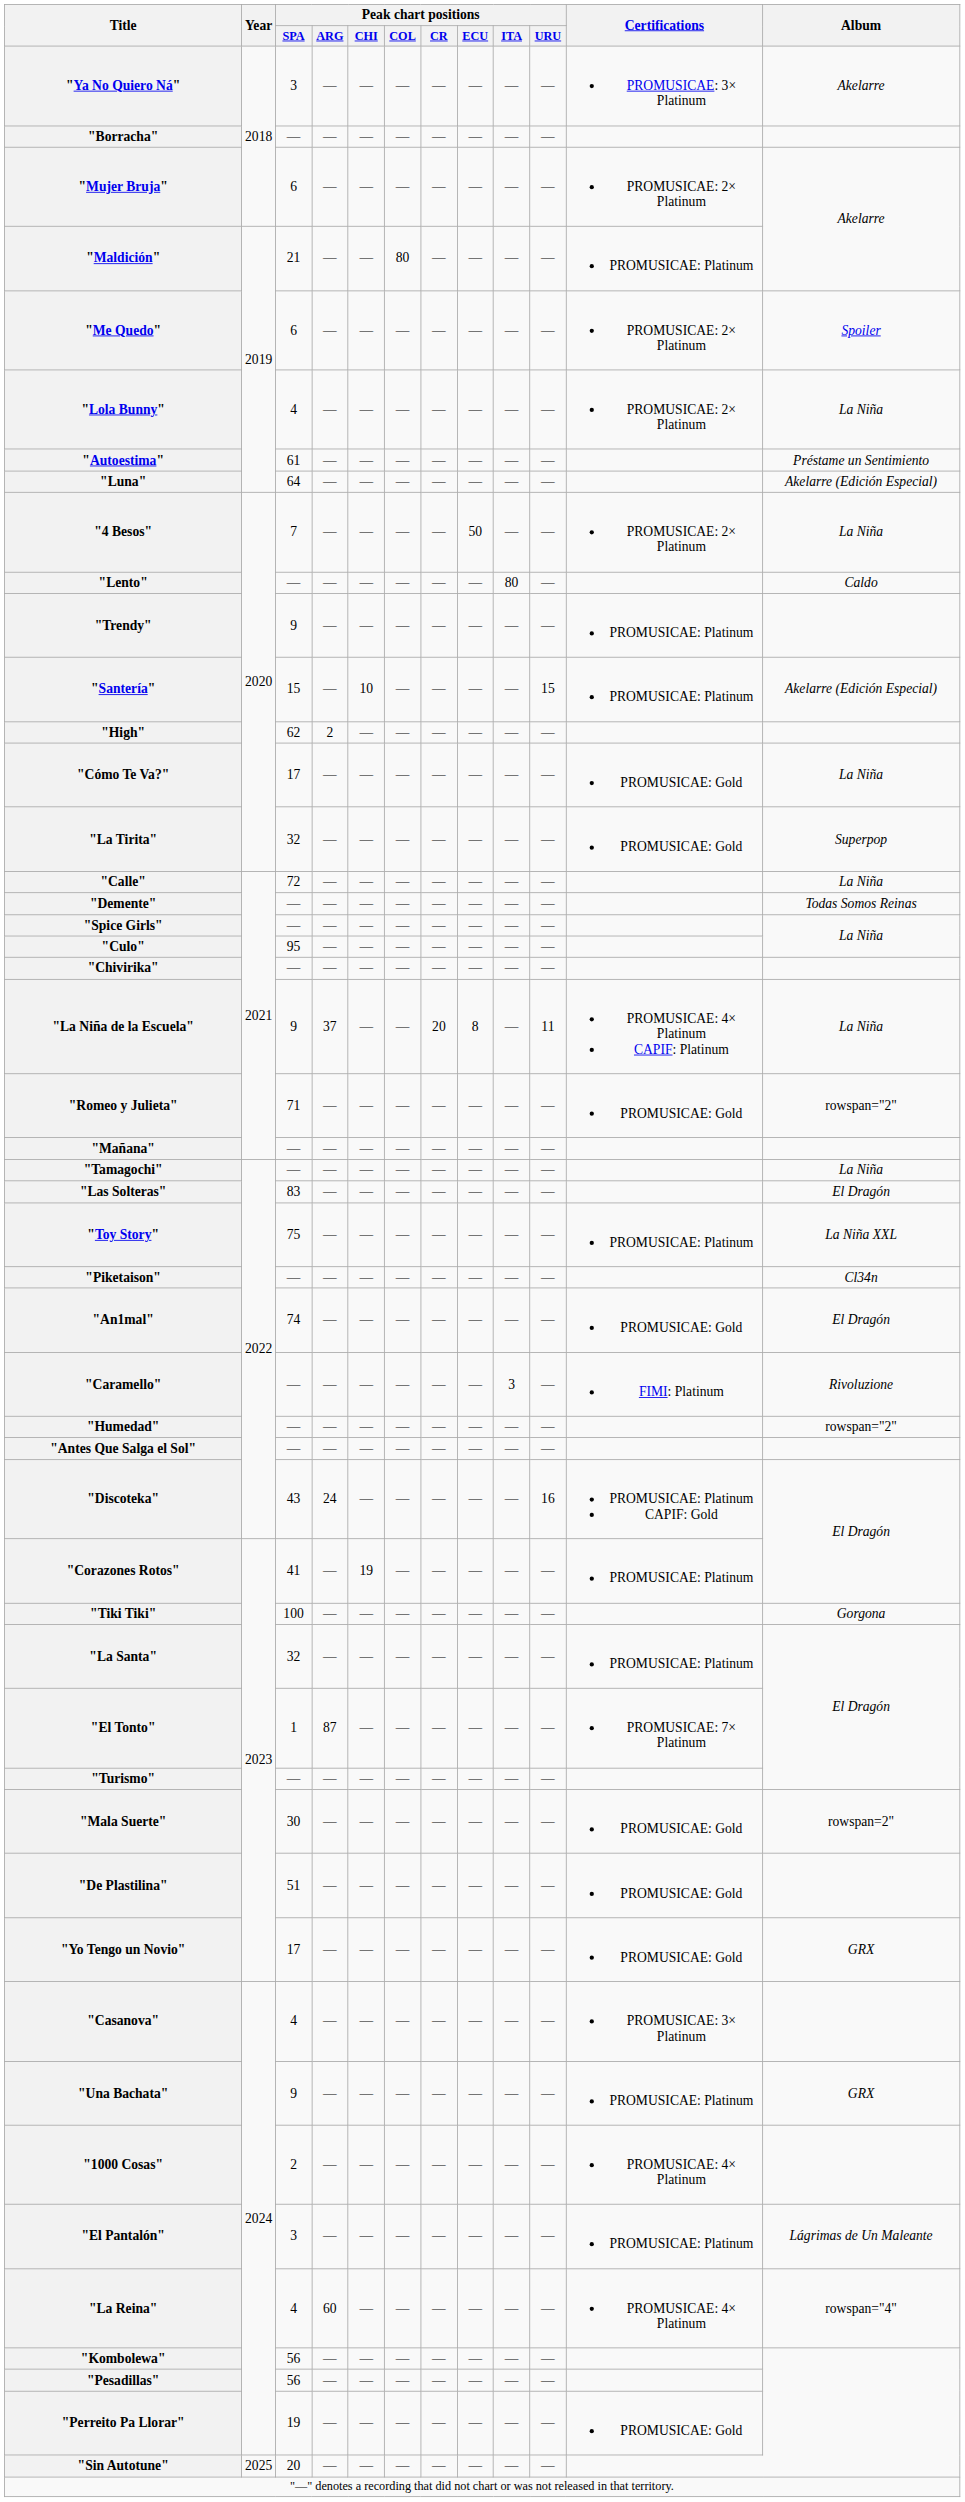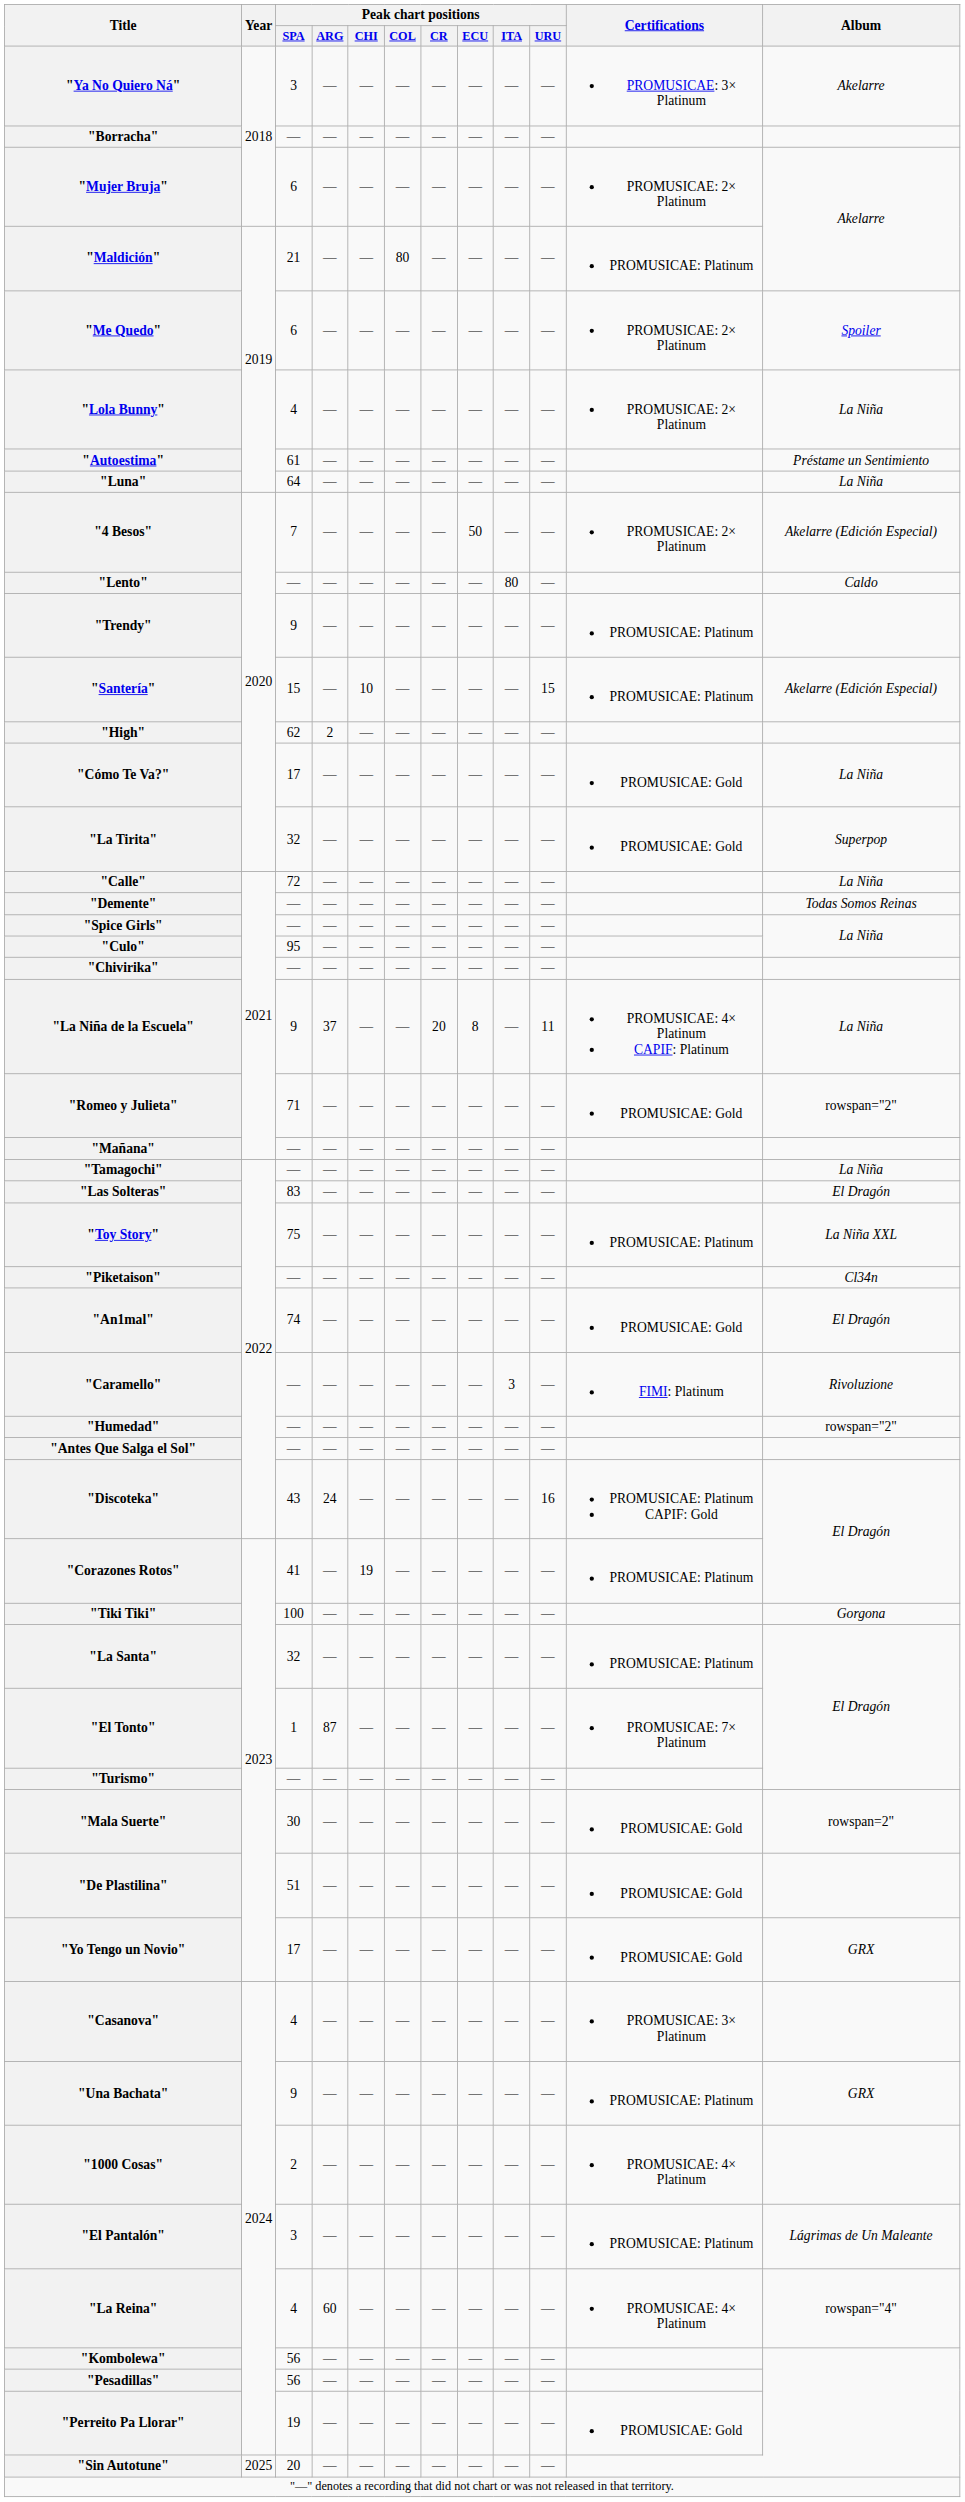(861, 481) Akelarre (Edición Especial) -> (861, 481) La Niña
(861, 532) La Niña -> (861, 532) Akelarre (Edición Especial)
